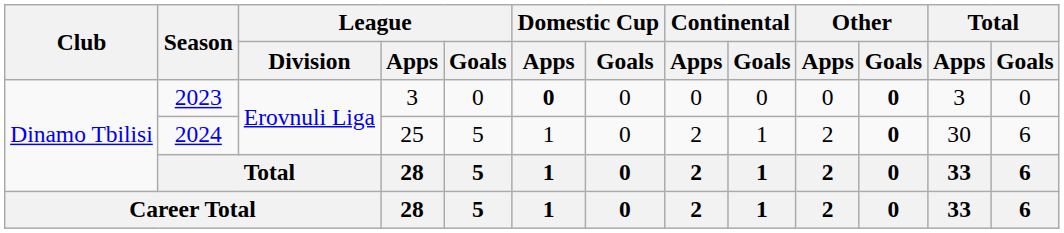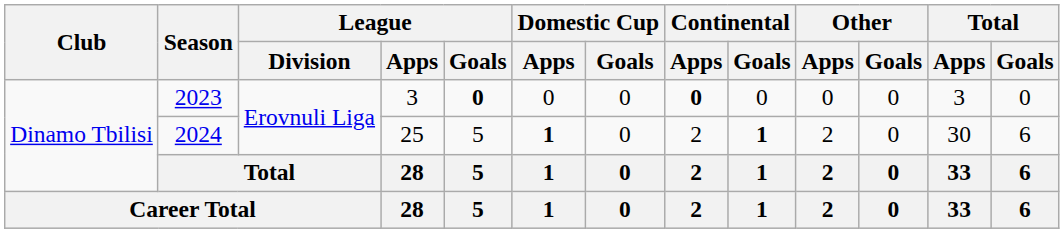(478, 97) normal -> (478, 97) bold
(549, 97) bold -> (549, 97) normal
(696, 97) normal -> (696, 97) bold
(893, 97) bold -> (893, 97) normal
(549, 135) normal -> (549, 135) bold
(762, 135) normal -> (762, 135) bold
(893, 135) bold -> (893, 135) normal
